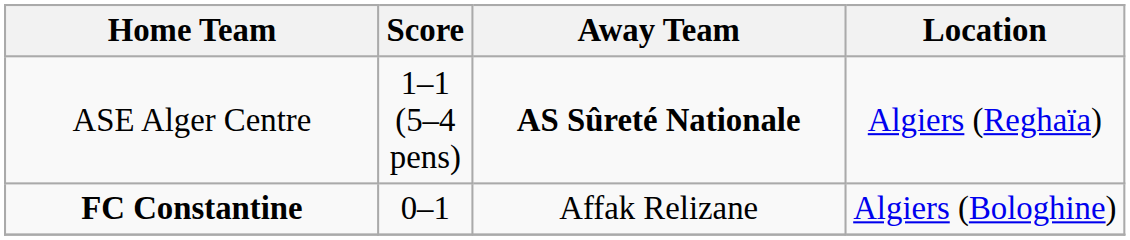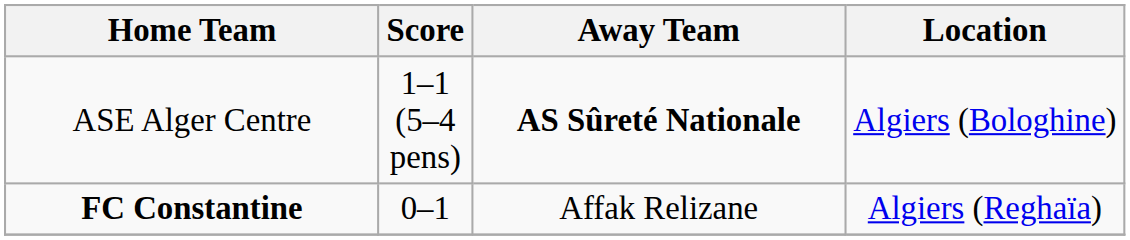(985, 119) Algiers (Reghaïa) -> (985, 119) Algiers (Bologhine)
(985, 208) Algiers (Bologhine) -> (985, 208) Algiers (Reghaïa)
